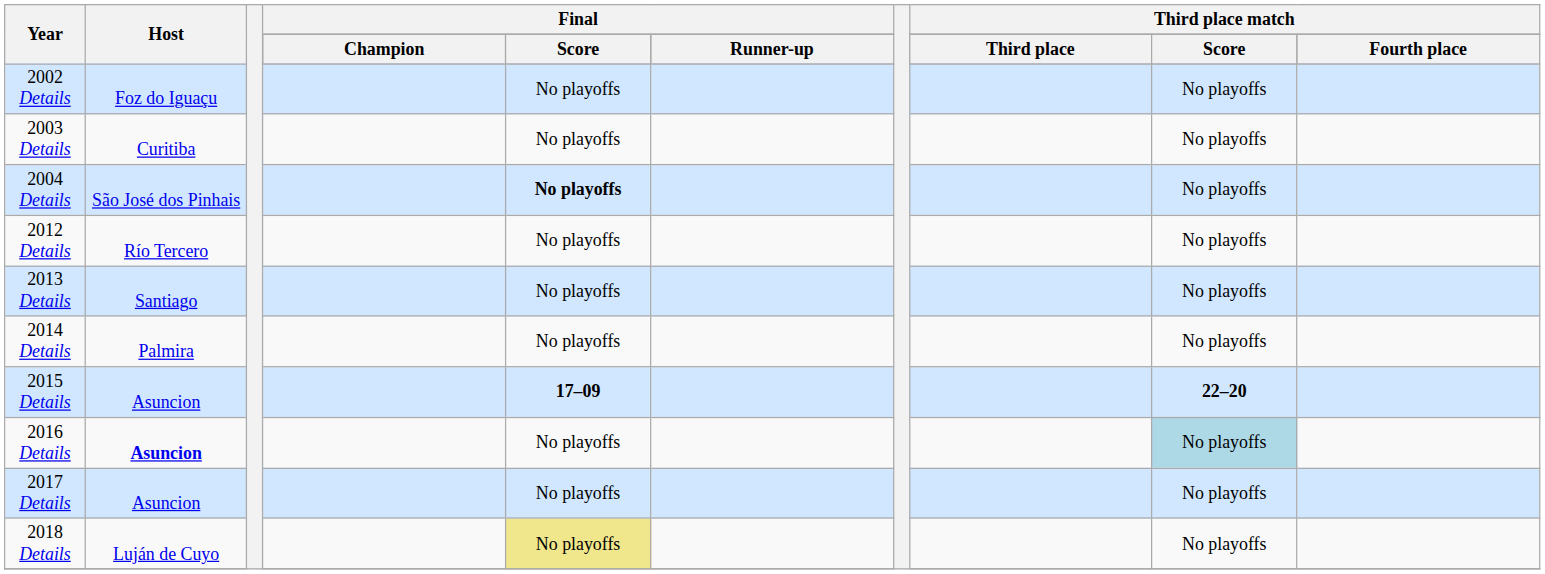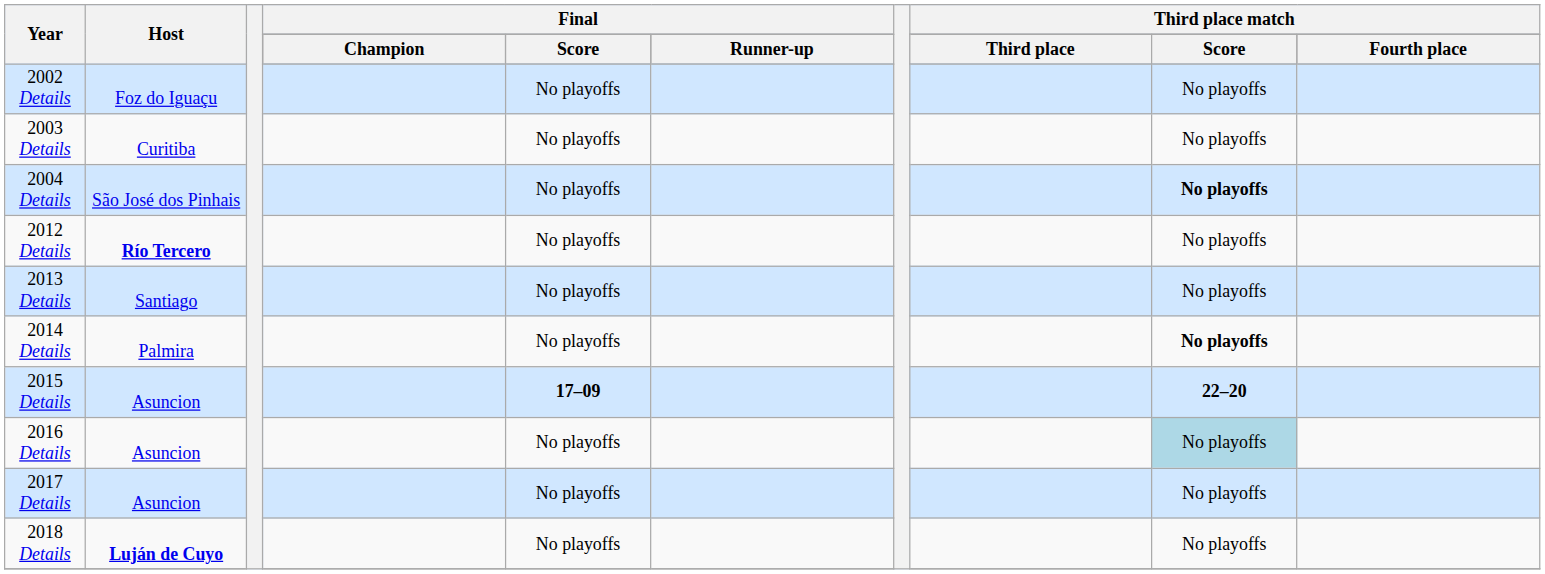(578, 190) bold -> (578, 190) normal
(1224, 190) normal -> (1224, 190) bold
(166, 251) normal -> (166, 251) bold
(1224, 341) normal -> (1224, 341) bold
(166, 453) bold -> (166, 453) normal
(166, 554) normal -> (166, 554) bold
(578, 543) khaki background -> (578, 543) no background
